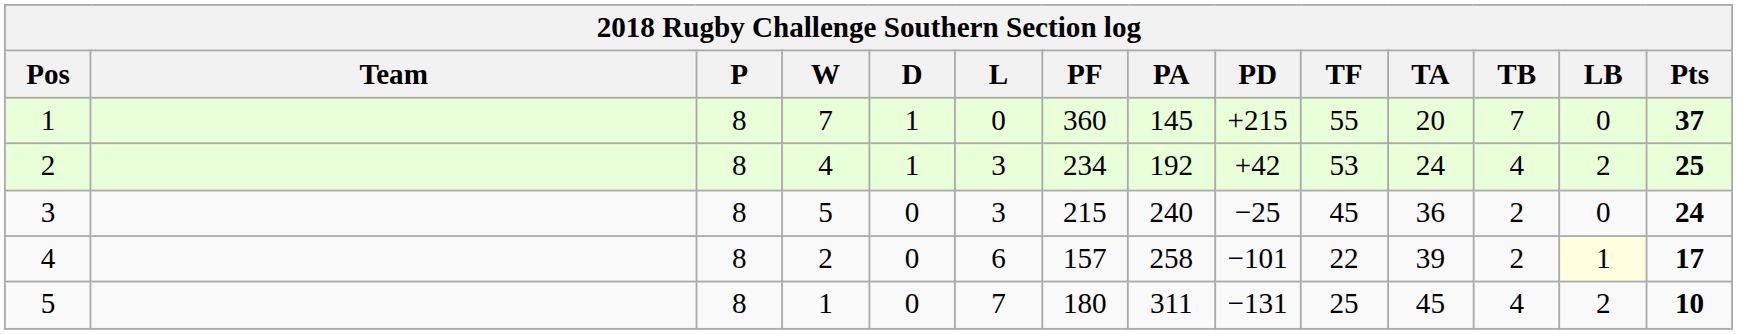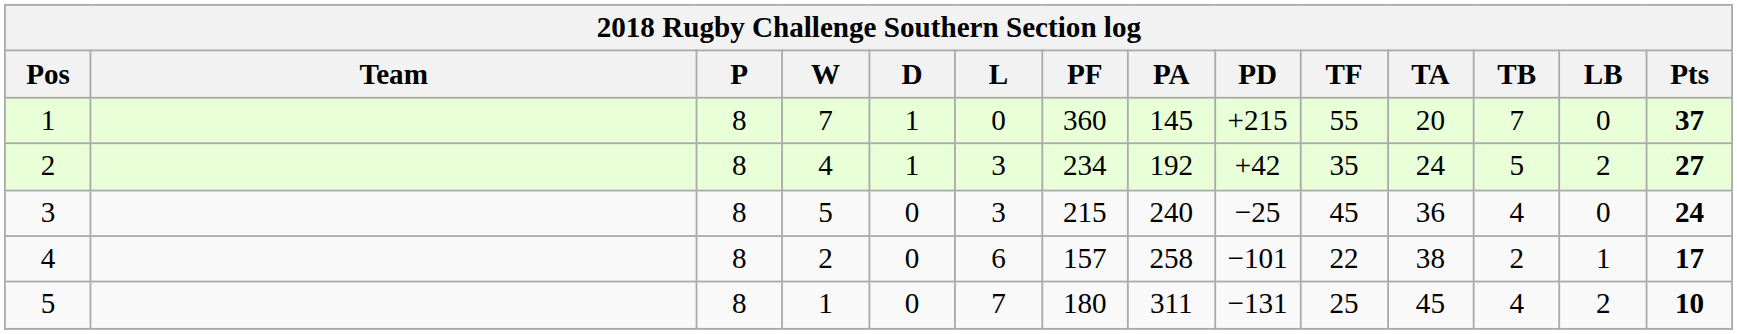(1344, 166) 53 -> (1344, 166) 35
(1517, 166) 4 -> (1517, 166) 5
(1690, 166) 25 -> (1690, 166) 27
(1517, 212) 2 -> (1517, 212) 4
(1430, 258) 39 -> (1430, 258) 38
(1603, 258) lightyellow background -> (1603, 258) no background
